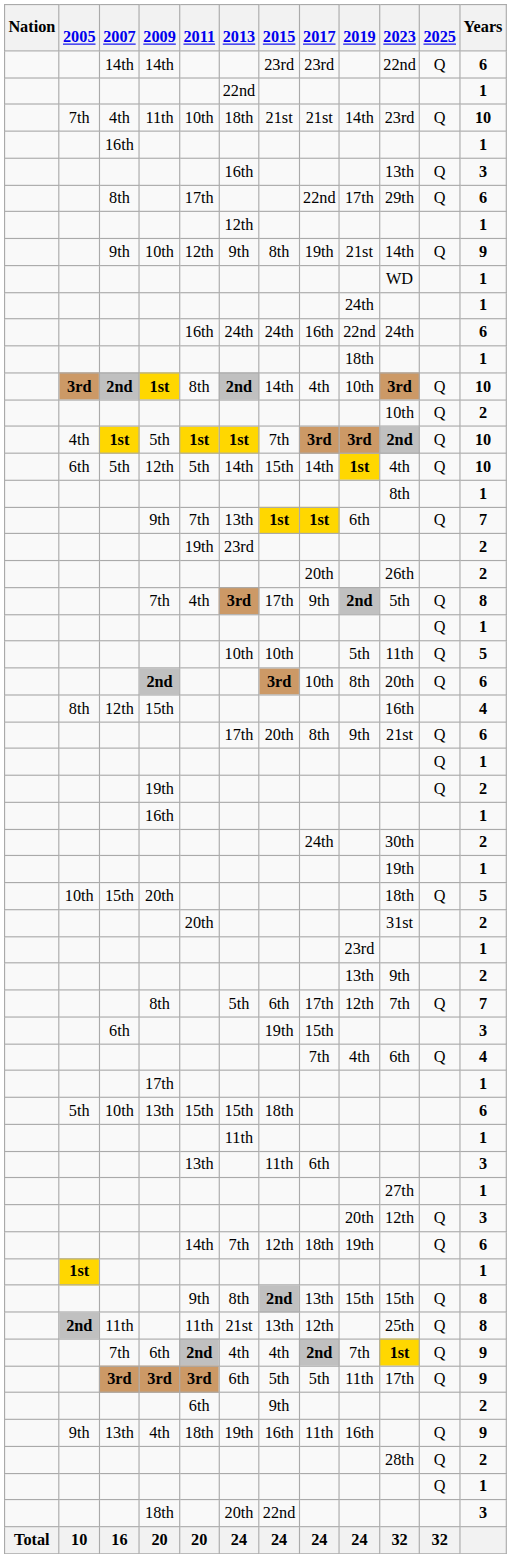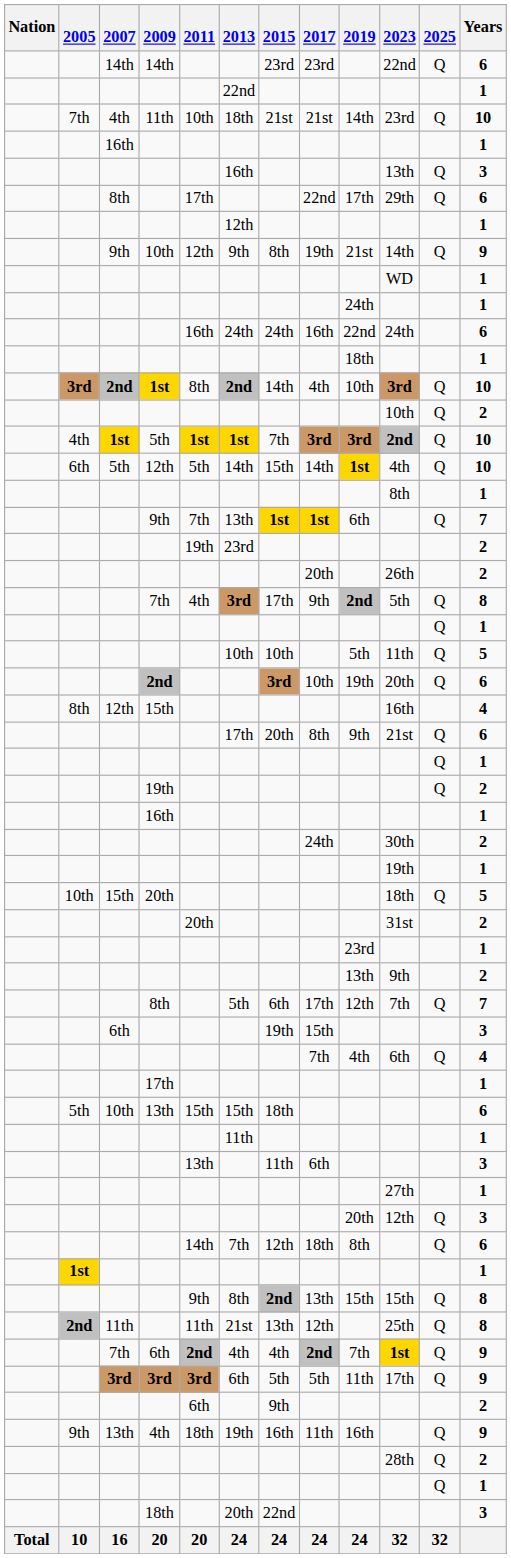(359, 681) 8th -> (359, 681) 19th
(359, 1245) 19th -> (359, 1245) 8th
